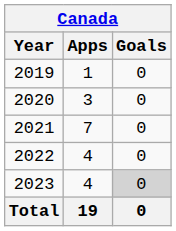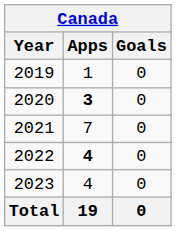(88, 101) normal -> (88, 101) bold
(88, 156) normal -> (88, 156) bold
(141, 184) lightgrey background -> (141, 184) no background
